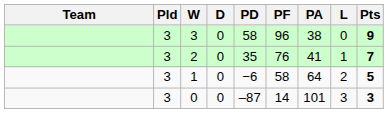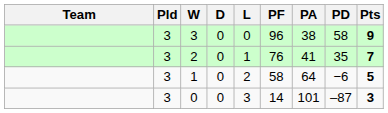columns swapped: (344, 14) <-> (250, 14)
